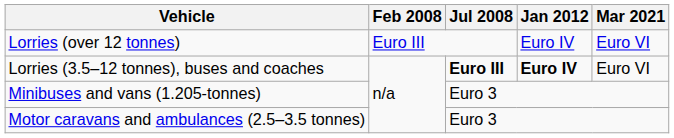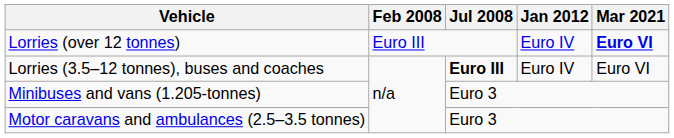(623, 42) normal -> (624, 42) bold
(549, 68) bold -> (547, 68) normal
